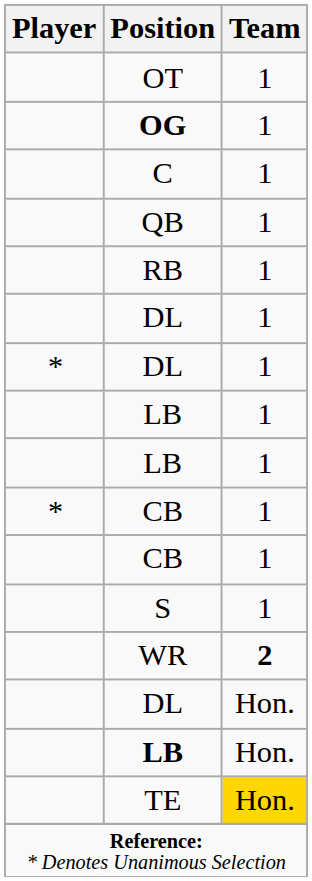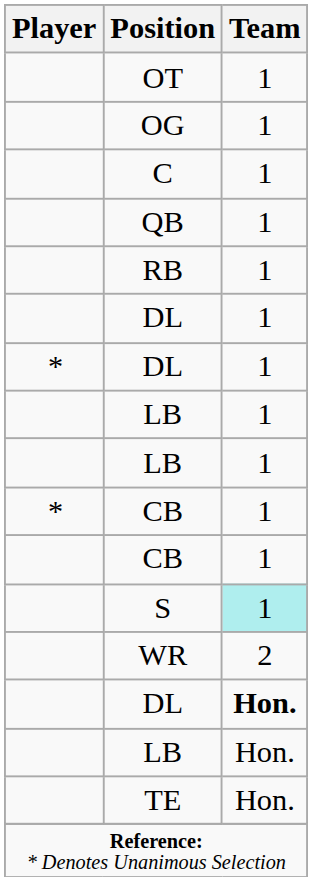(163, 125) bold -> (163, 125) normal
(265, 607) no background -> (265, 607) paleturquoise background
(265, 655) bold -> (265, 655) normal
(265, 703) normal -> (265, 703) bold
(163, 751) bold -> (163, 751) normal
(265, 800) gold background -> (265, 800) no background
